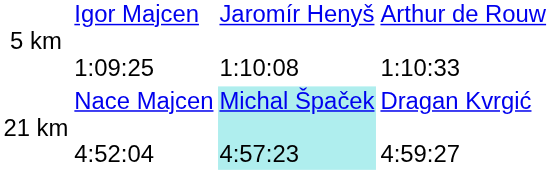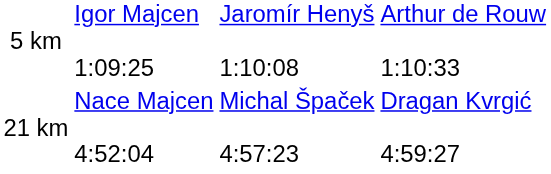(297, 127) paleturquoise background -> (297, 127) no background
